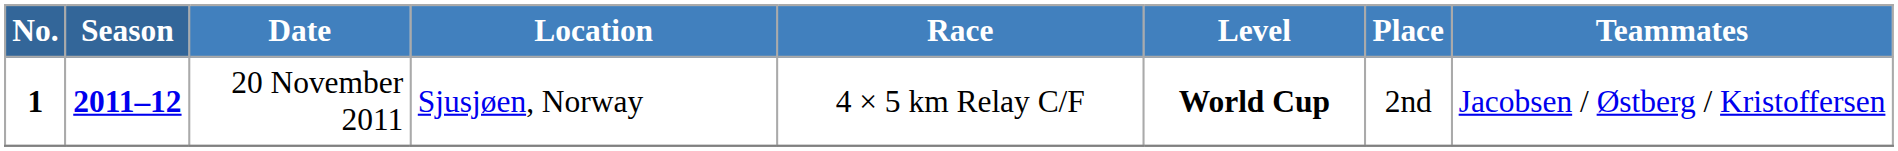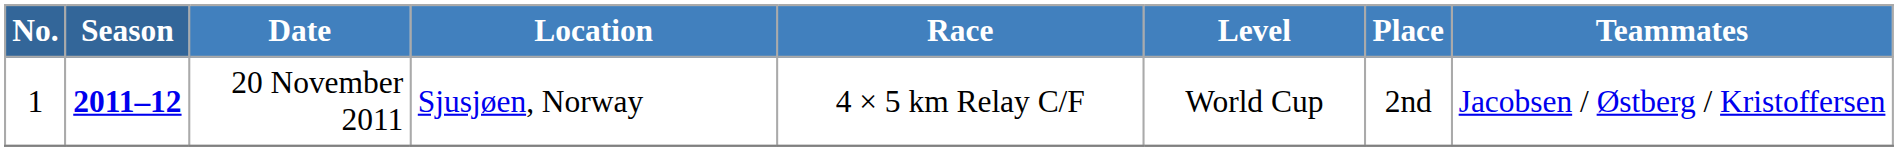(35, 101) bold -> (35, 101) normal
(1254, 101) bold -> (1254, 101) normal
